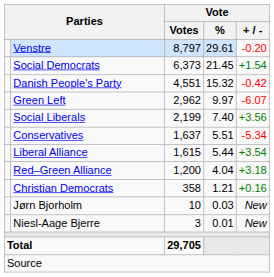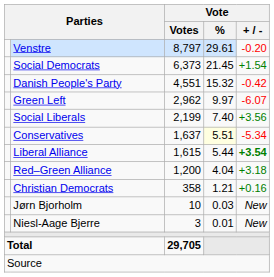(223, 135) no background -> (223, 135) lightyellow background
(253, 153) normal -> (253, 153) bold
